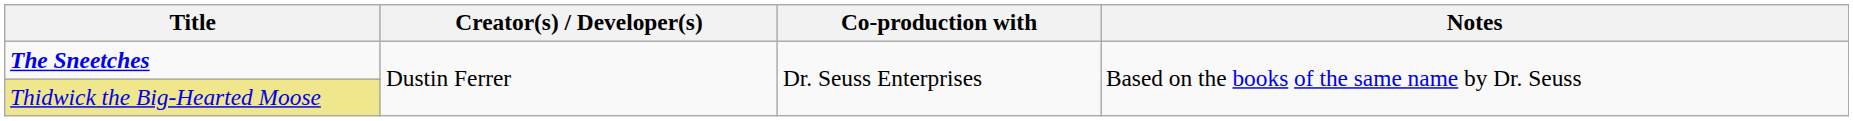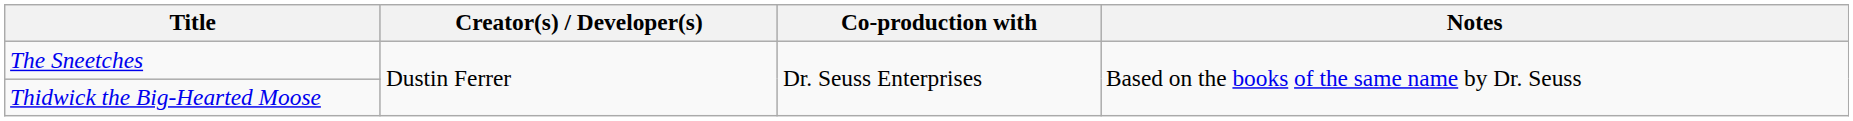(80, 60) bold -> (77, 60) normal
(165, 97) khaki background -> (165, 97) no background
